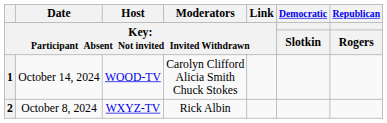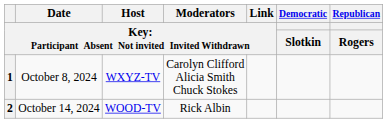(59, 77) October 14, 2024 -> (59, 77) October 8, 2024
(133, 77) WOOD-TV -> (133, 77) WXYZ-TV
(59, 108) October 8, 2024 -> (59, 108) October 14, 2024
(133, 108) WXYZ-TV -> (133, 108) WOOD-TV
